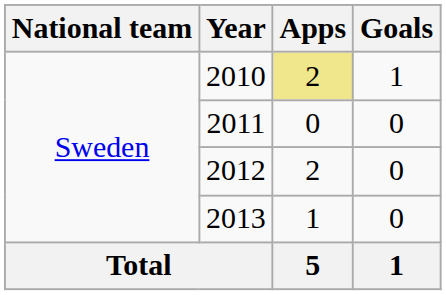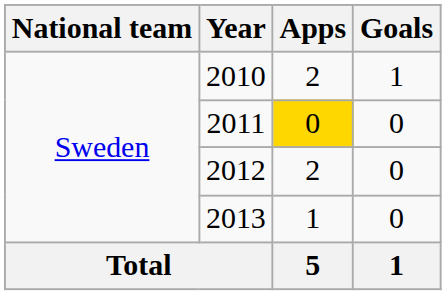(313, 75) khaki background -> (313, 75) no background
(313, 123) no background -> (313, 123) gold background
